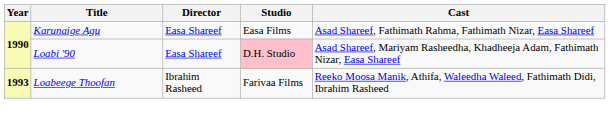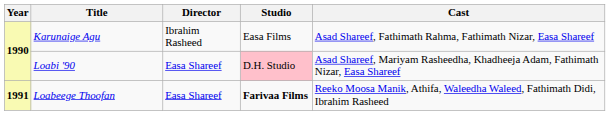(193, 30) Easa Shareef -> (184, 36) Ibrahim Rasheed
(18, 83) 1993 -> (18, 95) 1991
(184, 83) Ibrahim Rasheed -> (193, 95) Easa Shareef
(273, 83) normal -> (275, 95) bold
